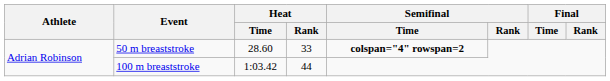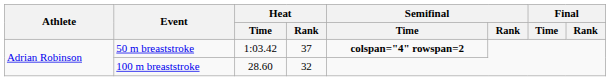(260, 49) 28.60 -> (260, 49) 1:03.42
(306, 49) 33 -> (306, 49) 37
(260, 67) 1:03.42 -> (260, 67) 28.60
(306, 67) 44 -> (306, 67) 32
